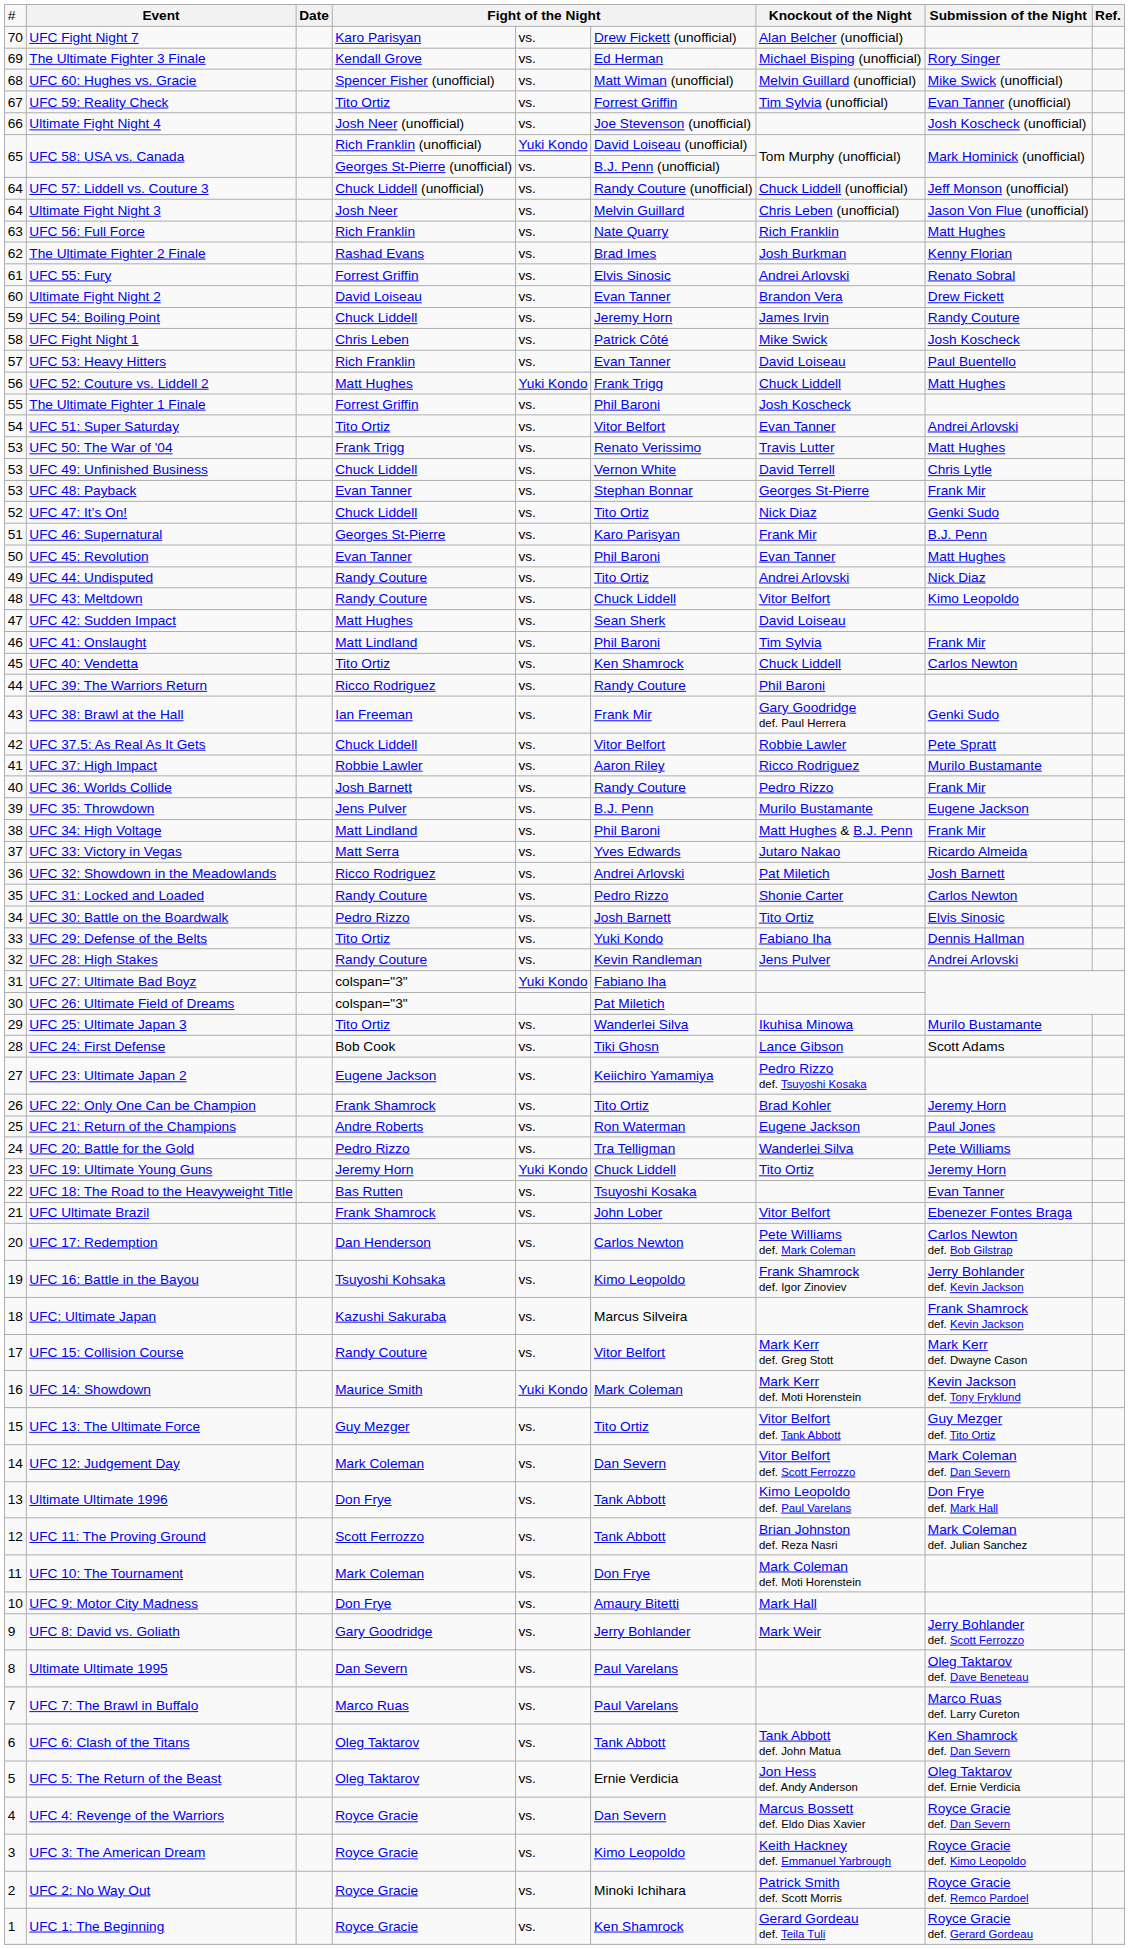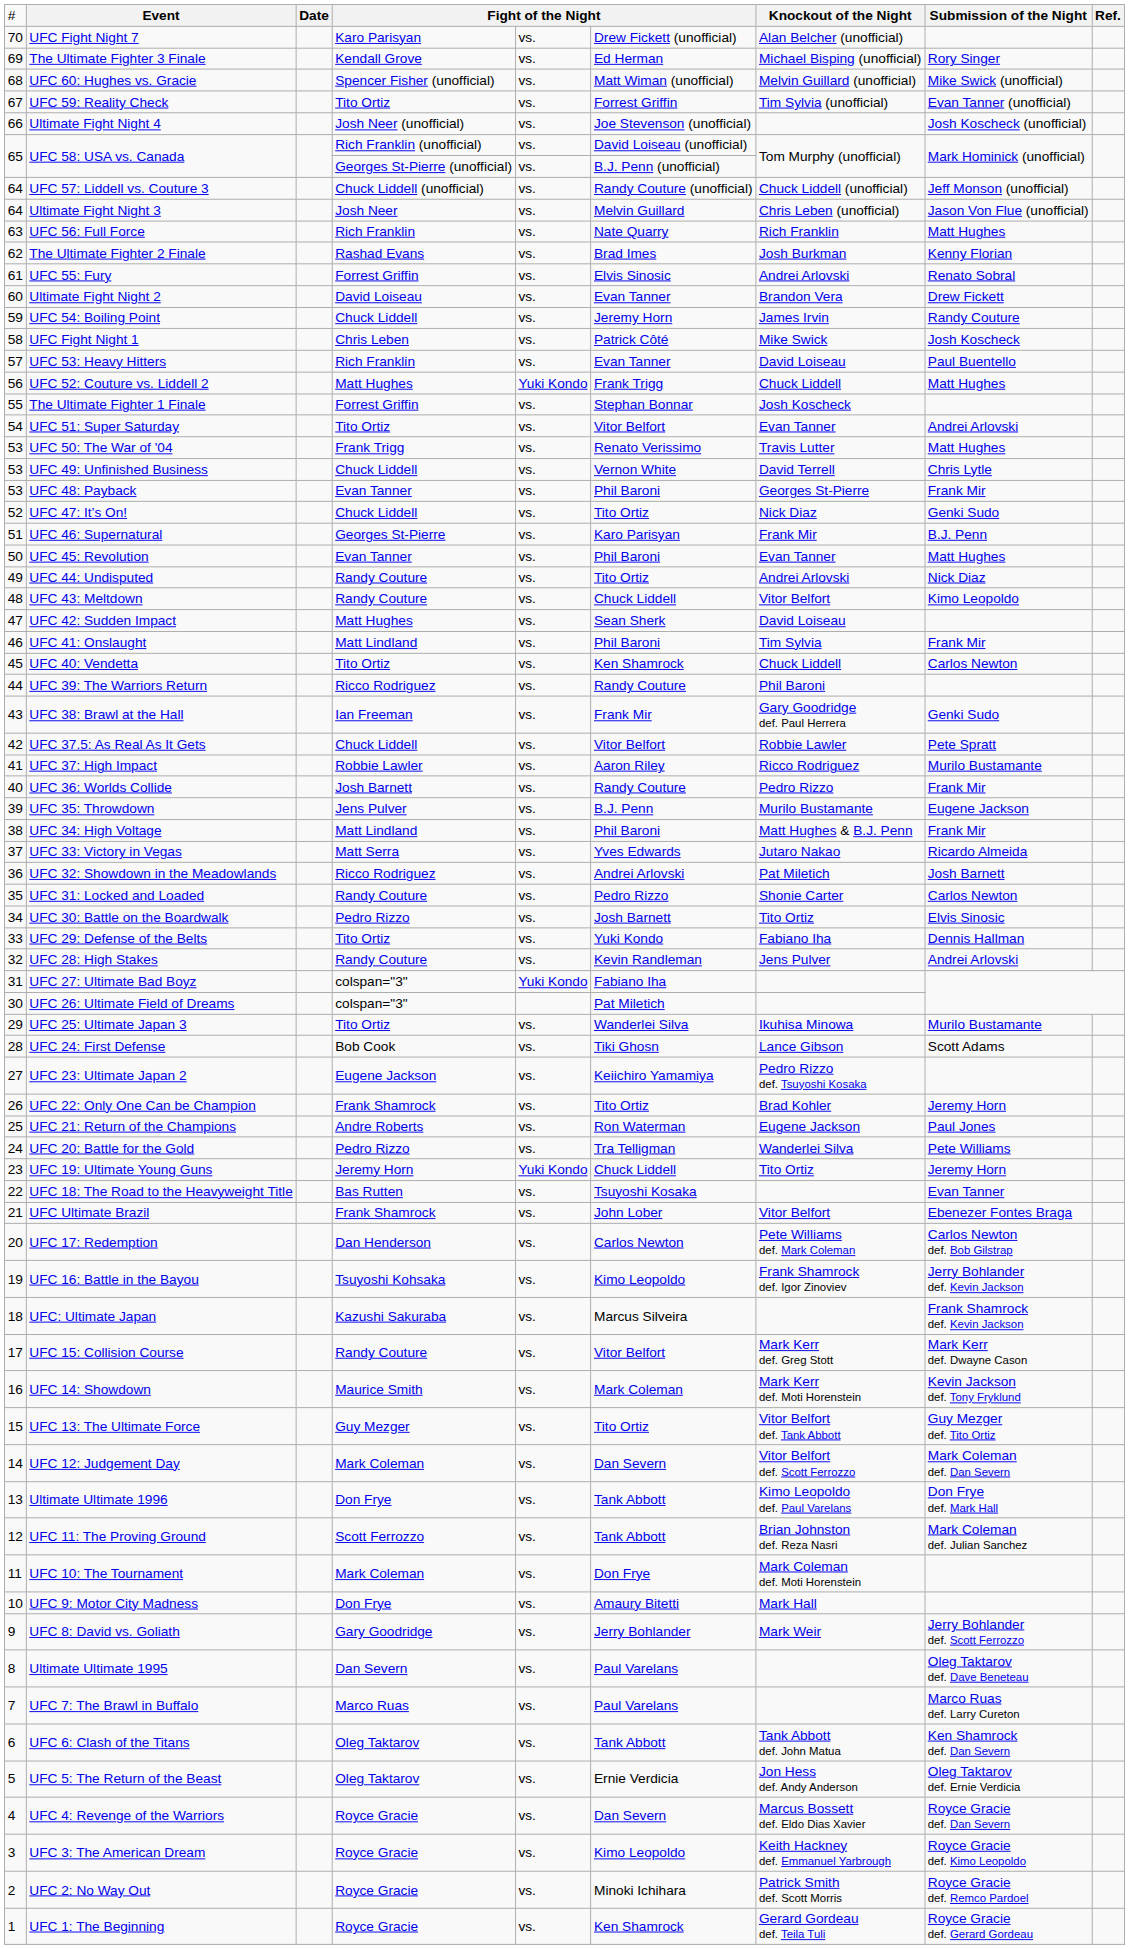(553, 145) Yuki Kondo -> (527, 145) vs.
(627, 405) Phil Baroni -> (643, 405) Stephan Bonnar
(643, 491) Stephan Bonnar -> (627, 491) Phil Baroni
(553, 1390) Yuki Kondo -> (527, 1390) vs.
